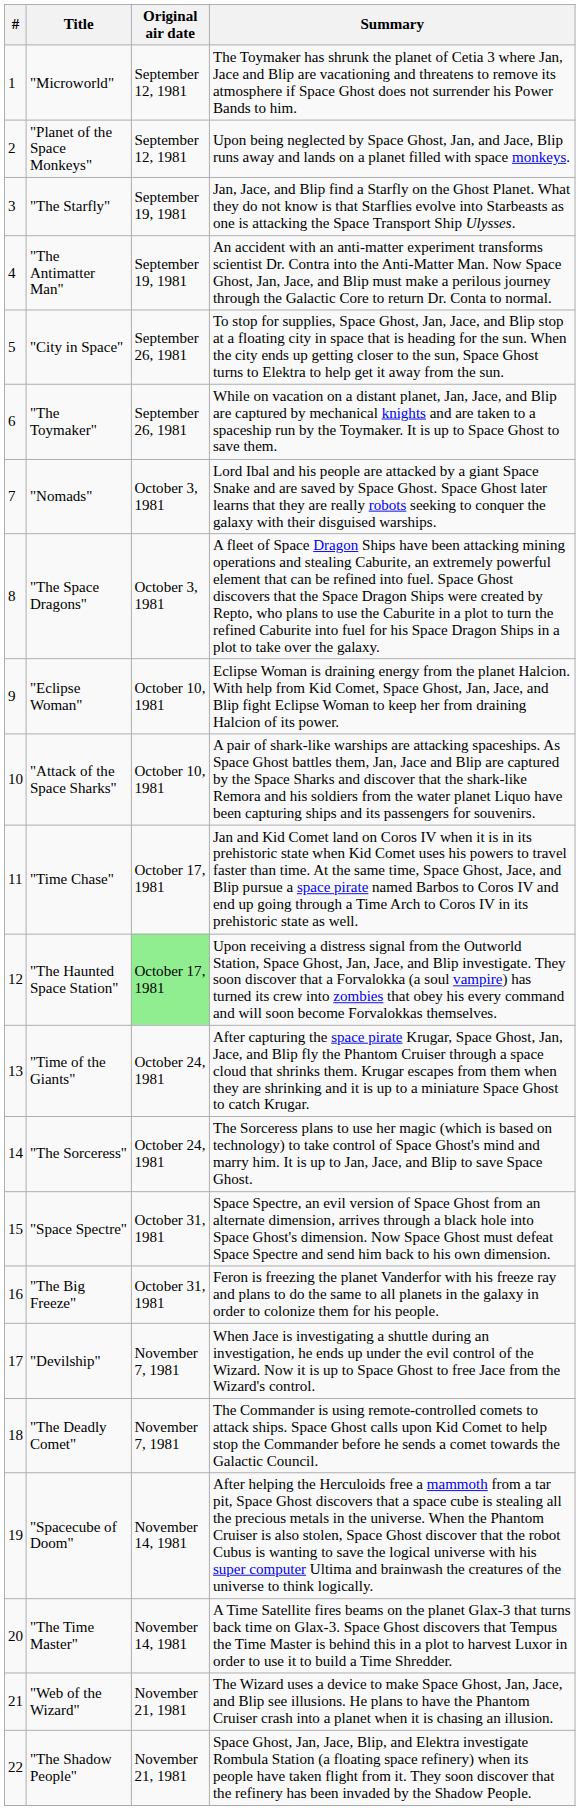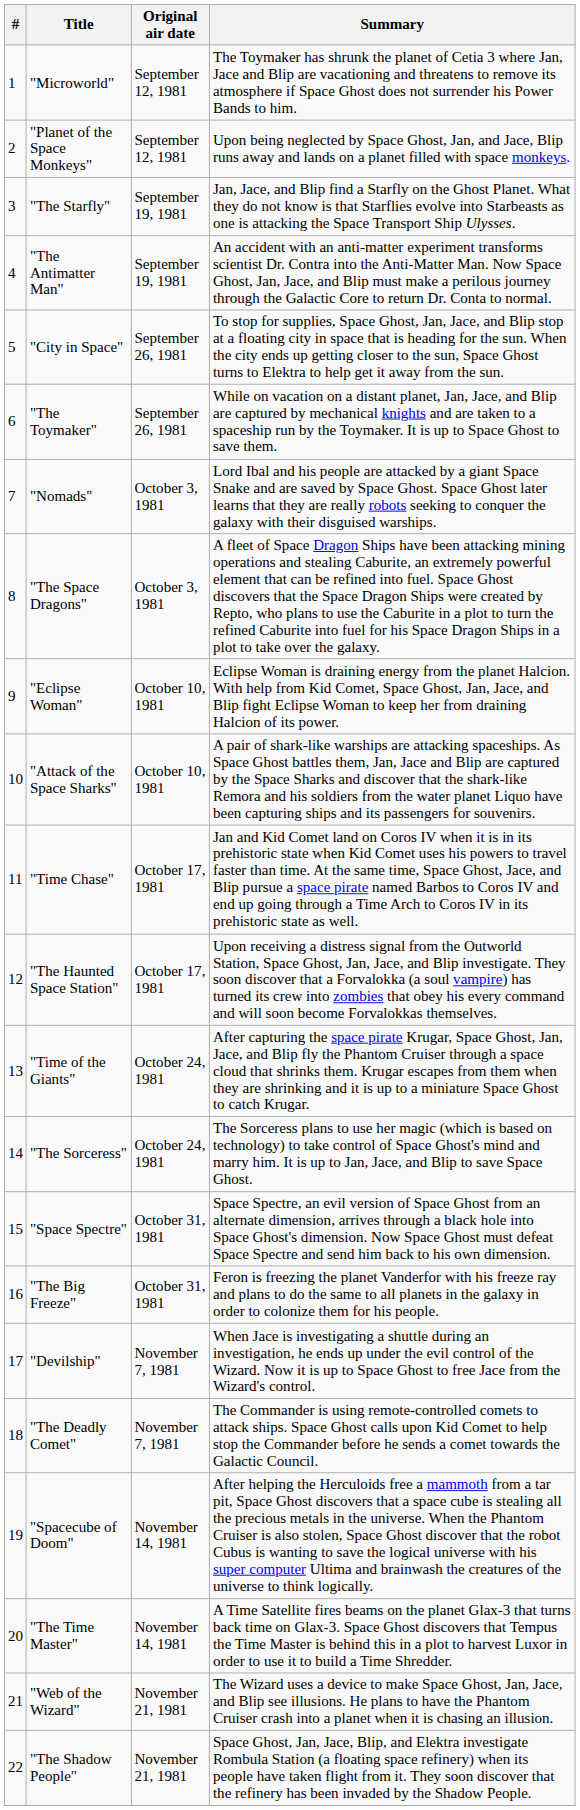(170, 979) lightgreen background -> (170, 979) no background
